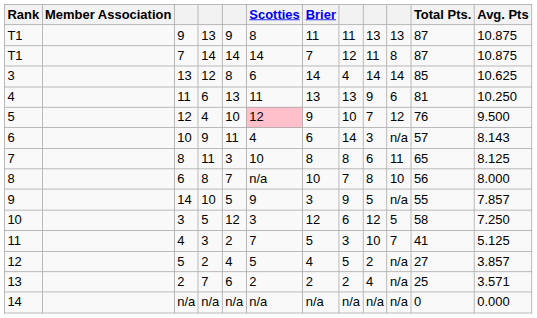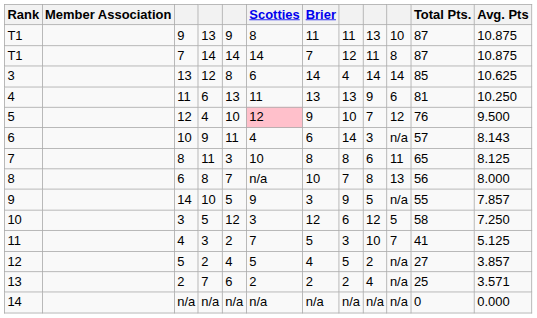(397, 35) 13 -> (397, 35) 10
(397, 179) 10 -> (397, 179) 13
